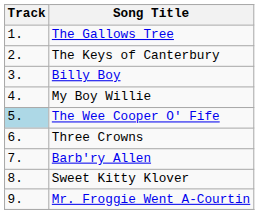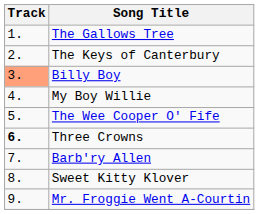(15, 77) no background -> (15, 77) lightsalmon background
(15, 118) lightblue background -> (15, 118) no background
(15, 138) normal -> (15, 138) bold
